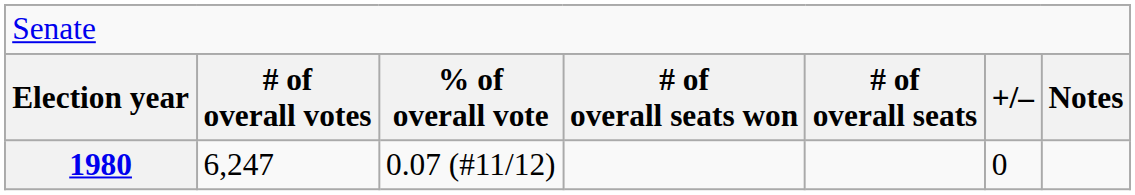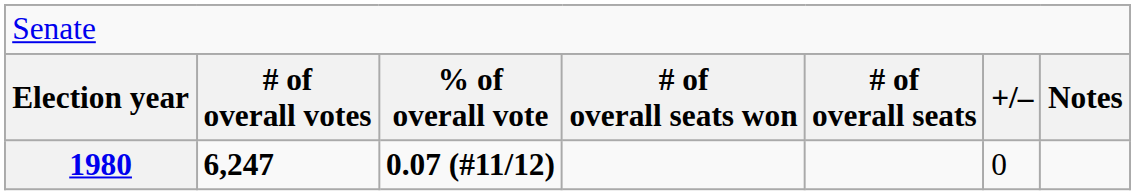(239, 164) normal -> (239, 164) bold
(471, 164) normal -> (470, 164) bold
